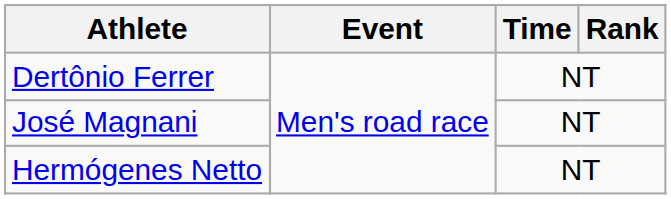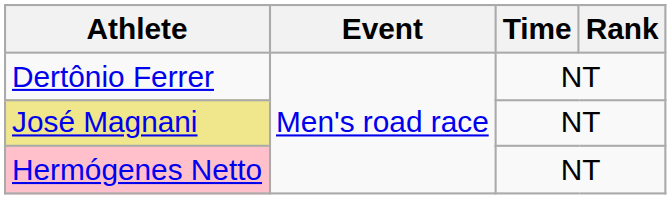(105, 123) no background -> (105, 123) khaki background
(137, 170) no background -> (137, 170) pink background
